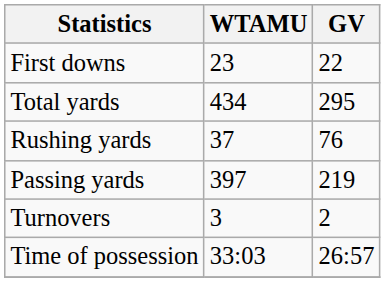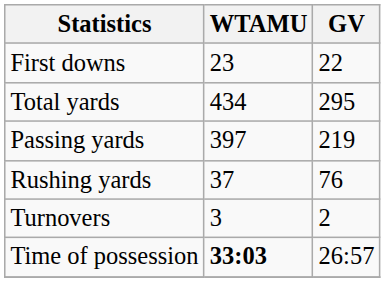rows swapped: (81, 140) <-> (77, 179)
(238, 256) normal -> (238, 256) bold
